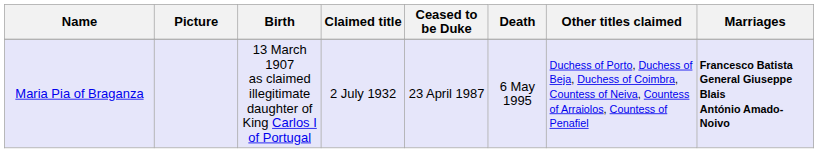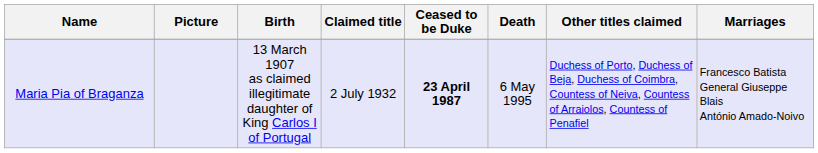(447, 93) normal -> (447, 93) bold
(746, 93) bold -> (752, 94) normal
